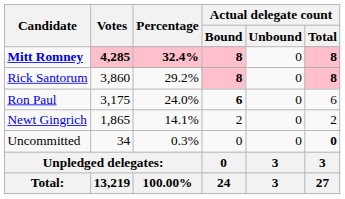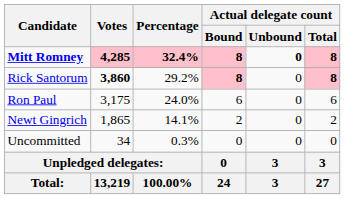(298, 57) normal -> (298, 57) bold
(115, 78) normal -> (115, 78) bold
(239, 99) bold -> (239, 99) normal
(334, 141) bold -> (334, 141) normal
